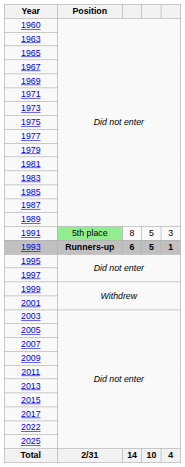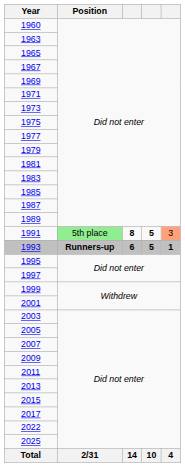(132, 234) normal -> (132, 234) bold
(151, 234) normal -> (151, 234) bold
(171, 234) no background -> (171, 234) lightsalmon background
